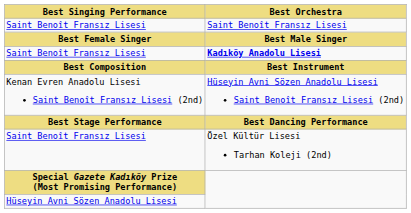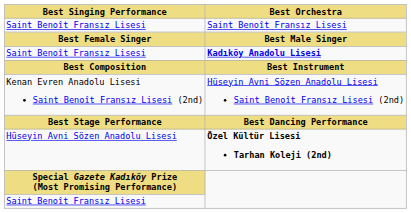(76, 136) Saint Benoît Fransız Lisesi -> (92, 136) Hüseyin Avni Sözen Anadolu Lisesi
(306, 146) normal -> (306, 146) bold
(92, 201) Hüseyin Avni Sözen Anadolu Lisesi -> (76, 201) Saint Benoît Fransız Lisesi
